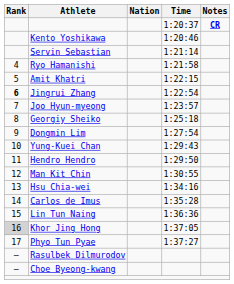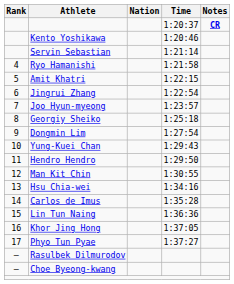(16, 92) bold -> (16, 92) normal
(16, 228) lightgrey background -> (16, 228) no background
